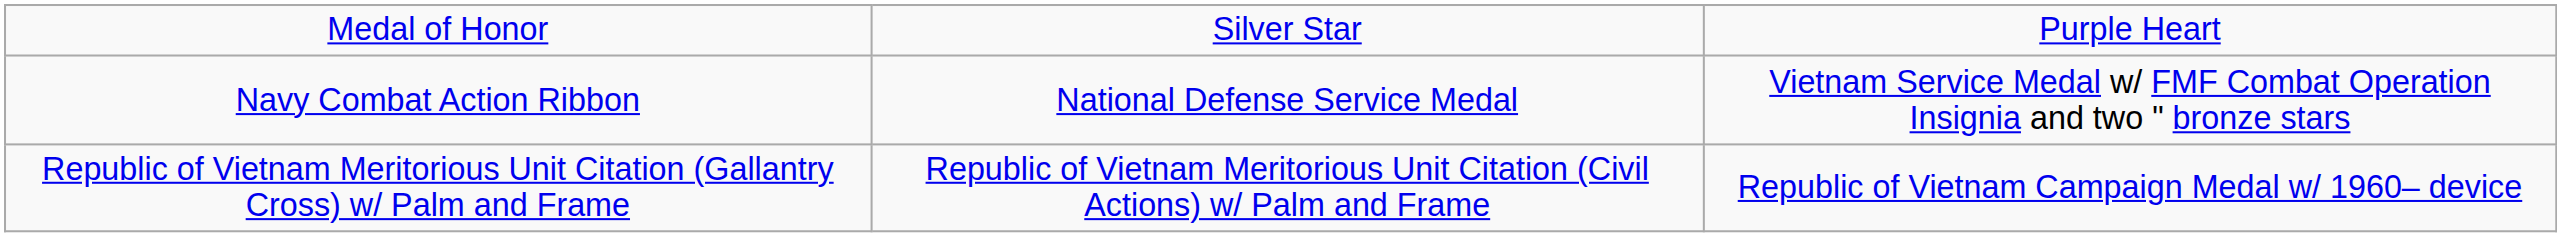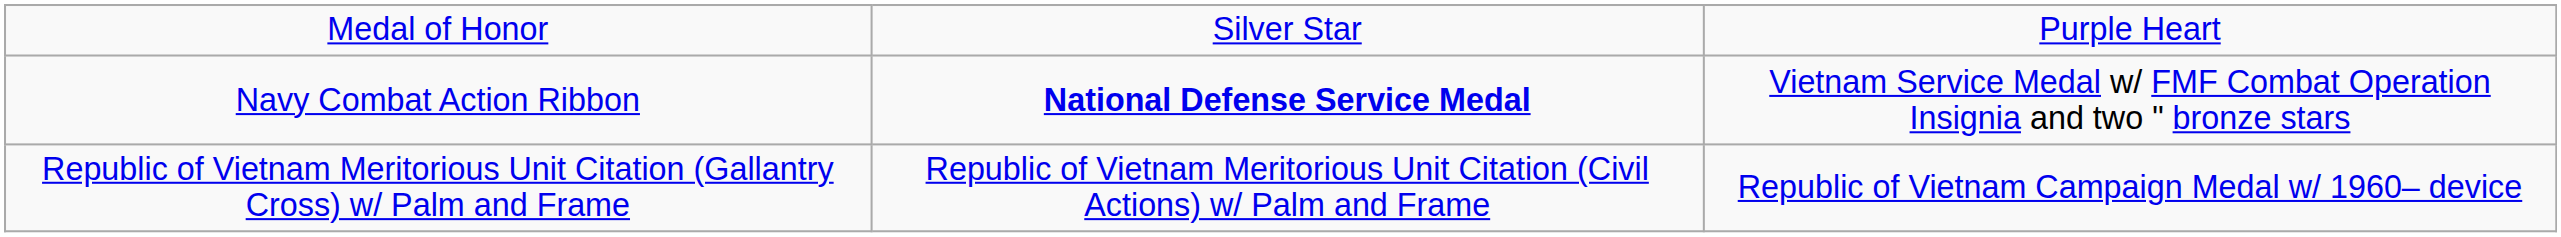(1287, 99) normal -> (1287, 99) bold
